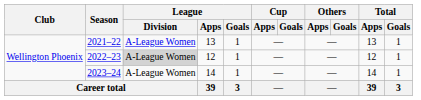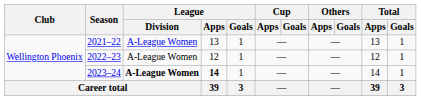(160, 57) lightgrey background -> (162, 57) no background
(160, 73) normal -> (162, 73) bold
(211, 73) normal -> (214, 73) bold
